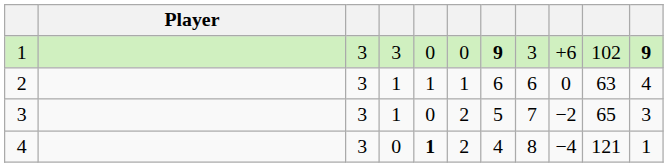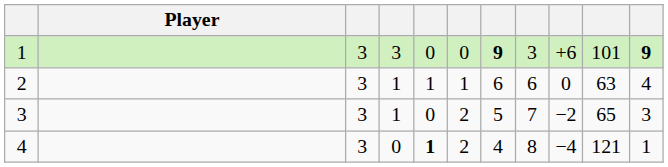(606, 51) 102 -> (606, 51) 101
